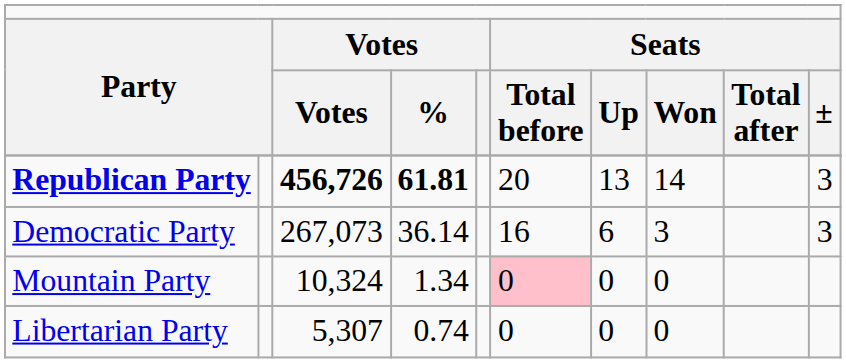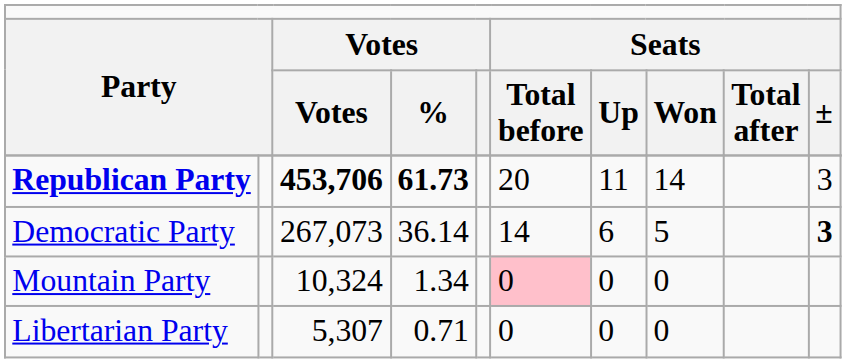(331, 180) 456,726 -> (331, 180) 453,706
(433, 180) 61.81 -> (433, 180) 61.73
(614, 180) 13 -> (614, 180) 11
(514, 230) 16 -> (514, 230) 14
(661, 230) 3 -> (661, 230) 5
(825, 230) normal -> (825, 230) bold
(441, 331) 0.74 -> (441, 331) 0.71
